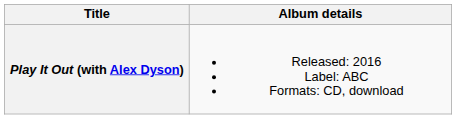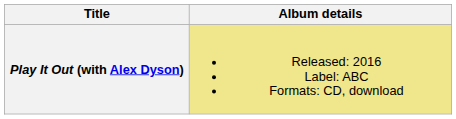(320, 76) no background -> (320, 76) khaki background
